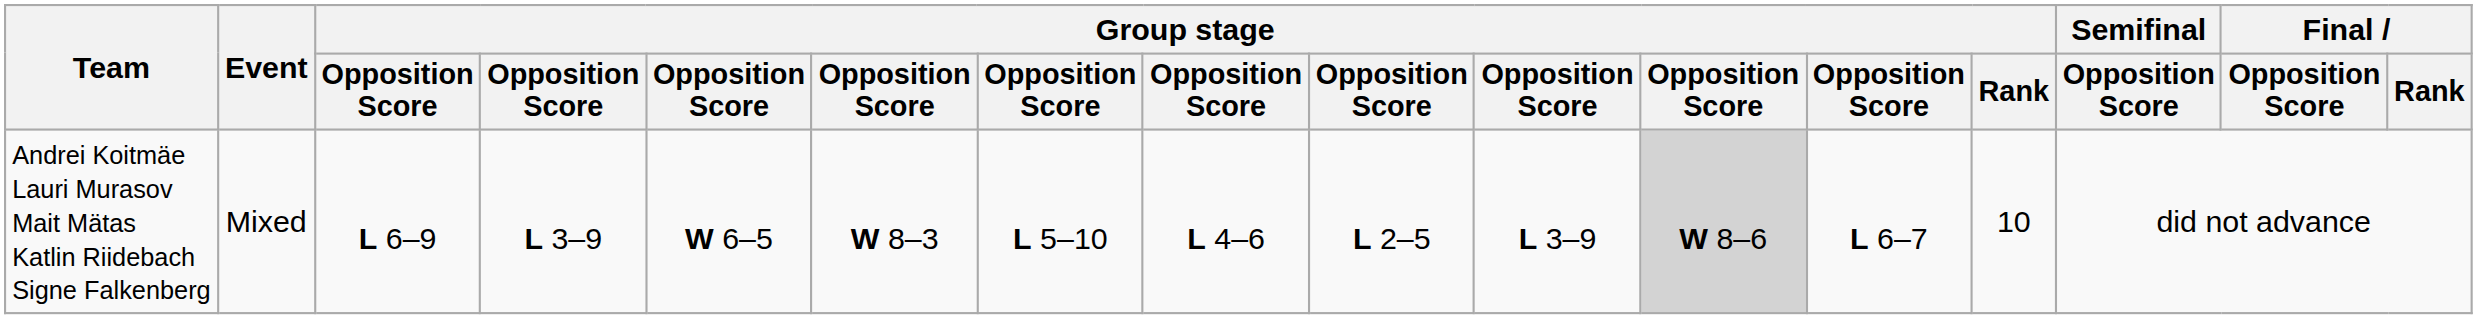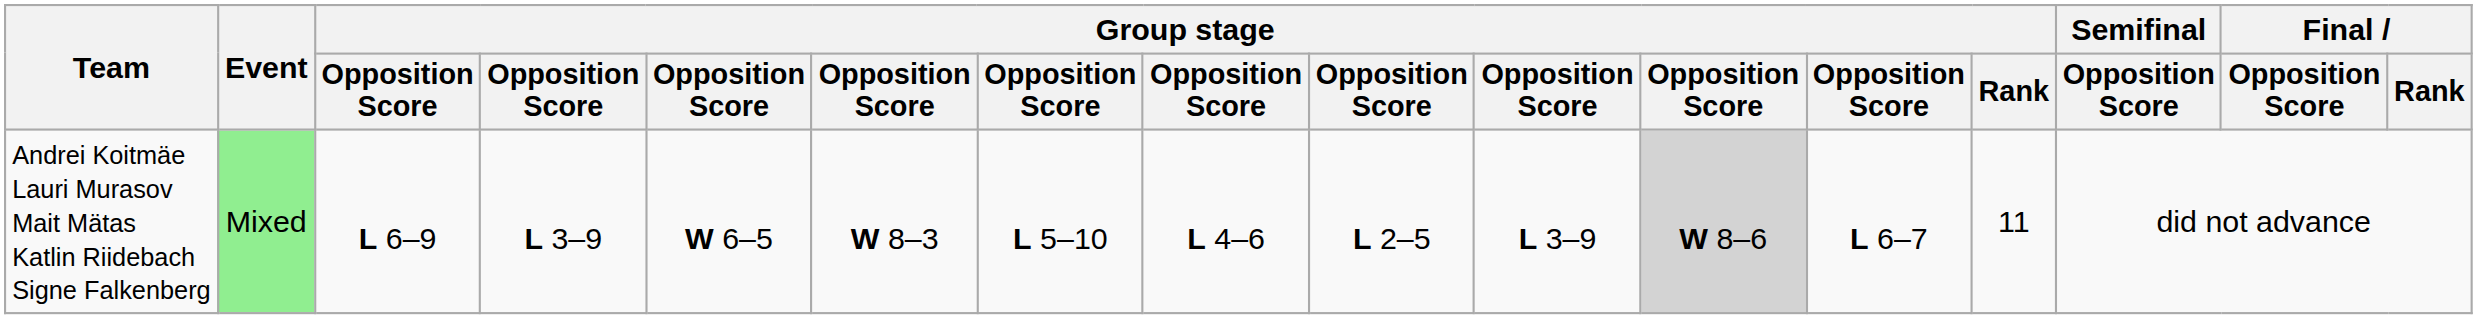(266, 222) no background -> (266, 222) lightgreen background
(2014, 222) 10 -> (2014, 222) 11
